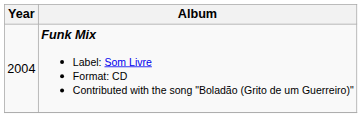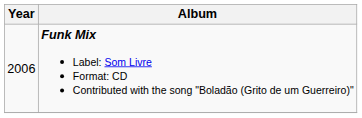(21, 68) 2004 -> (21, 68) 2006
